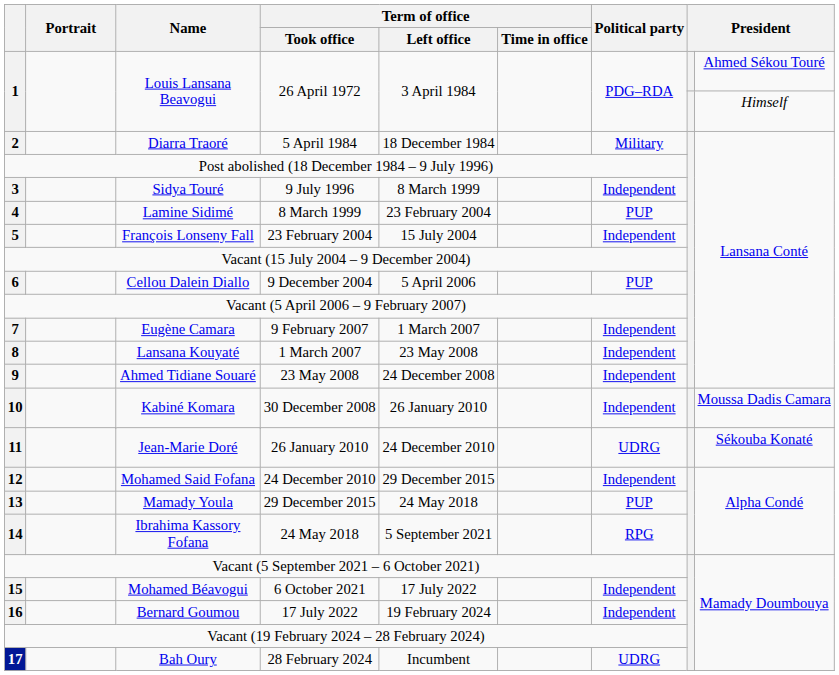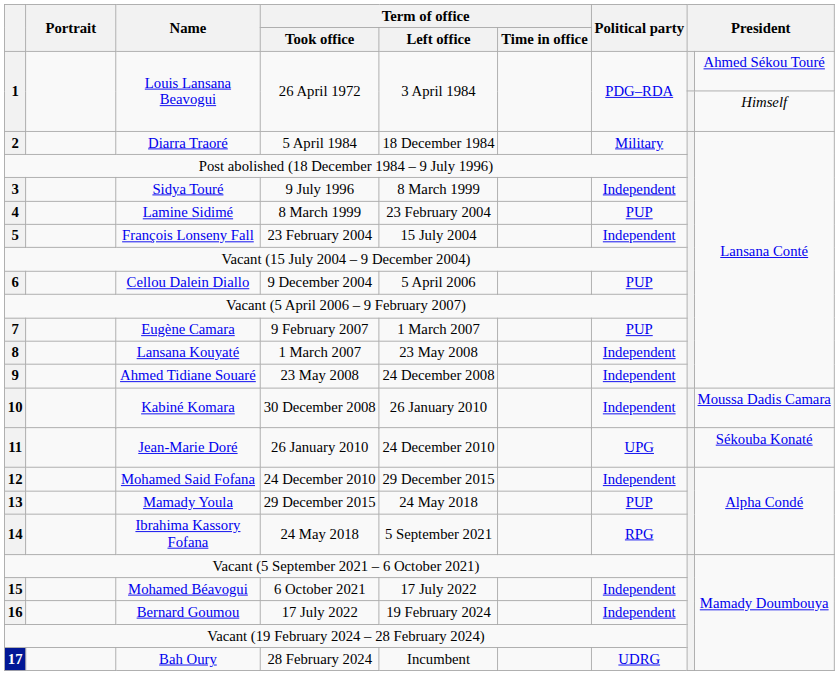(639, 329) Independent -> (639, 329) PUP
(639, 447) UDRG -> (639, 447) UPG
